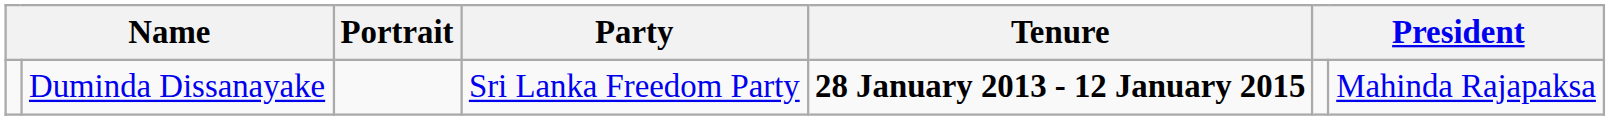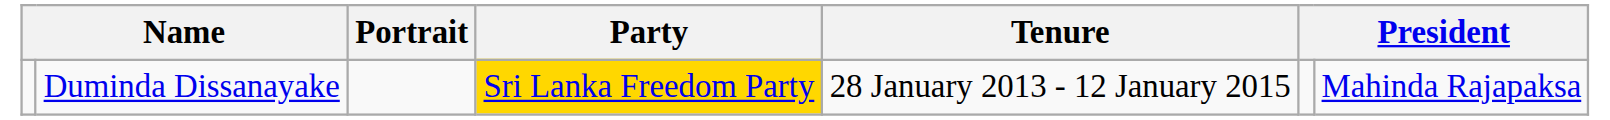(634, 86) no background -> (649, 86) gold background
(1060, 86) bold -> (1060, 86) normal
